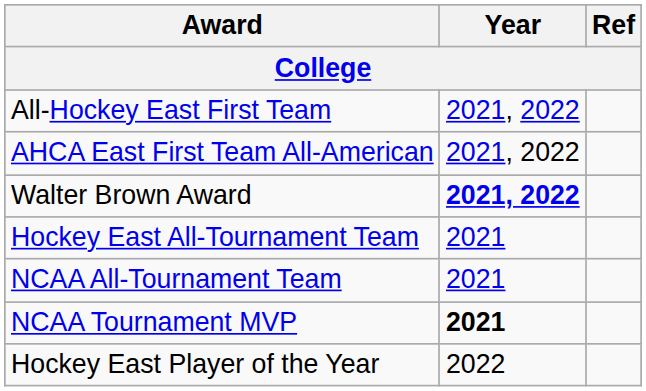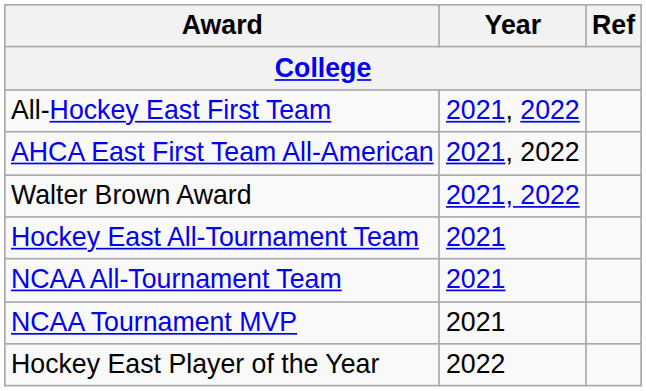(513, 195) bold -> (513, 195) normal
(476, 322) bold -> (476, 322) normal
